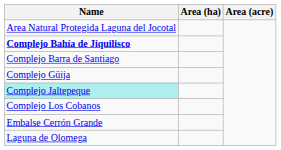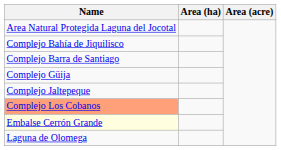(68, 43) bold -> (65, 43) normal
(48, 91) paleturquoise background -> (48, 91) no background
(53, 106) no background -> (53, 106) lightsalmon background
(55, 122) no background -> (55, 122) lightyellow background
